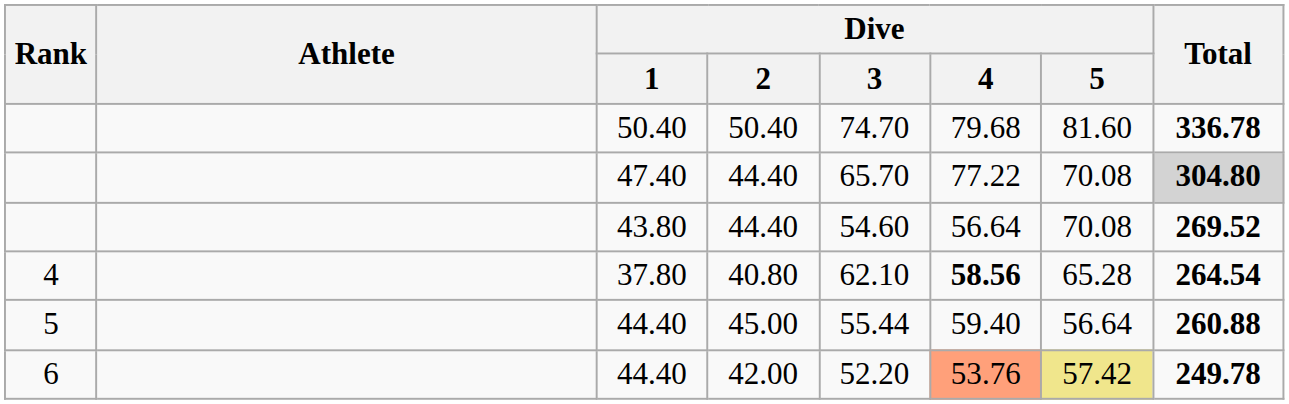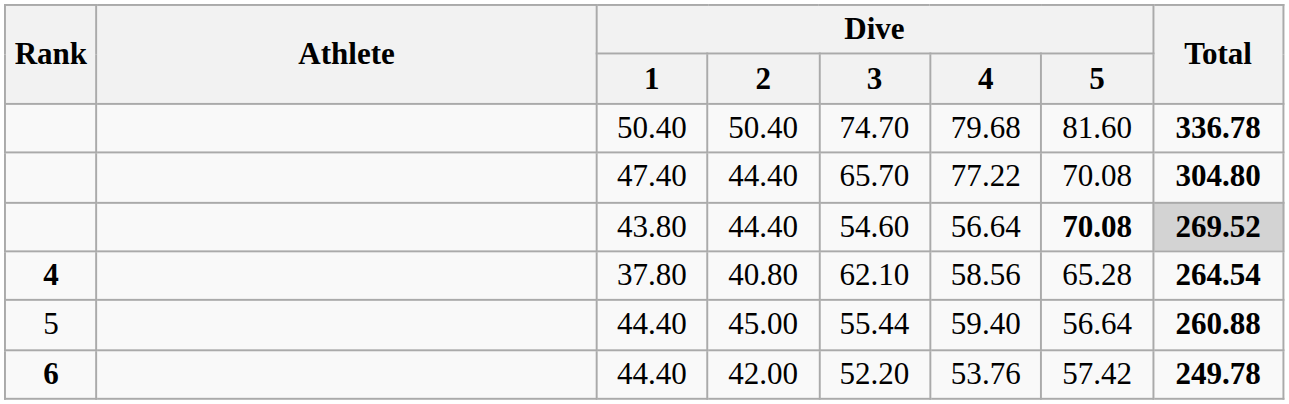(1218, 176) lightgrey background -> (1218, 176) no background
(1097, 226) normal -> (1097, 226) bold
(1218, 226) no background -> (1218, 226) lightgrey background
(51, 275) normal -> (51, 275) bold
(986, 275) bold -> (986, 275) normal
(51, 373) normal -> (51, 373) bold
(986, 373) lightsalmon background -> (986, 373) no background
(1097, 373) khaki background -> (1097, 373) no background
